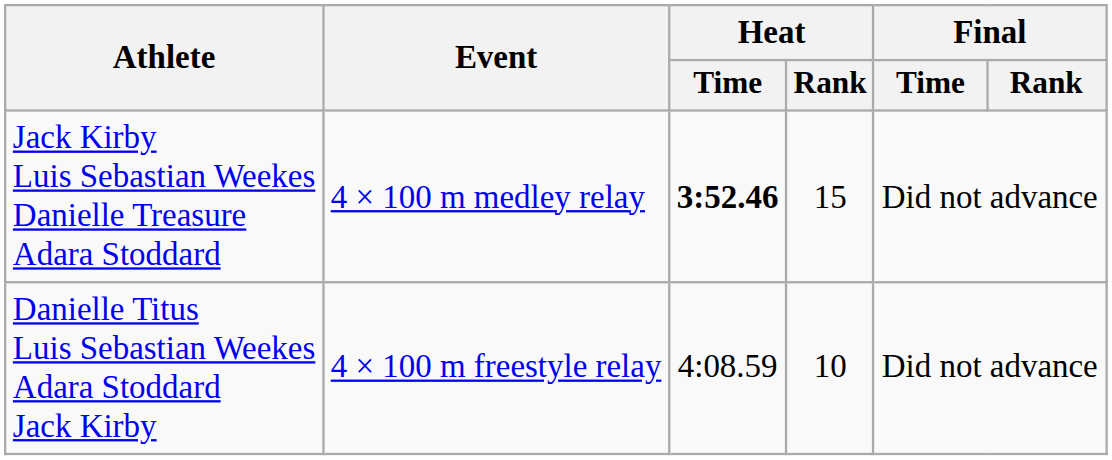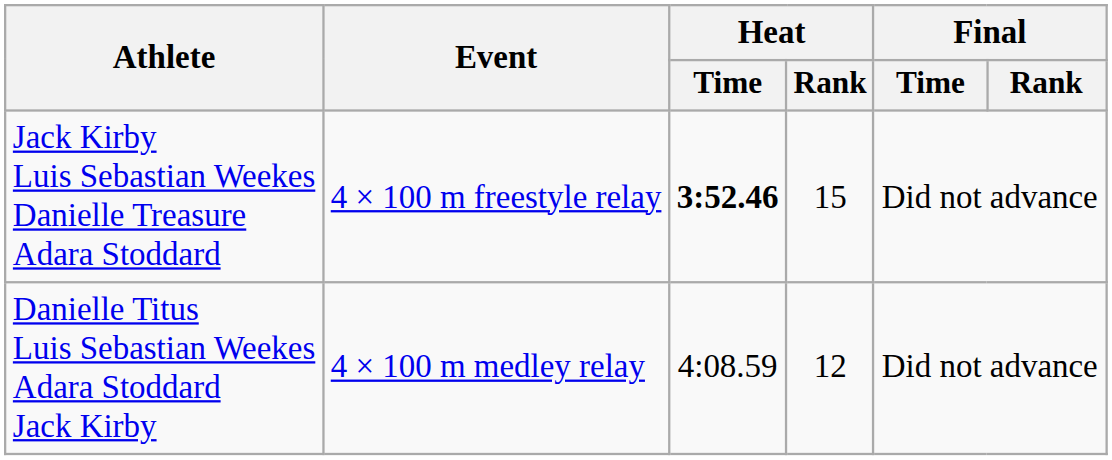(488, 196) 4 × 100 m medley relay -> (496, 196) 4 × 100 m freestyle relay
(496, 367) 4 × 100 m freestyle relay -> (488, 367) 4 × 100 m medley relay
(830, 367) 10 -> (830, 367) 12
